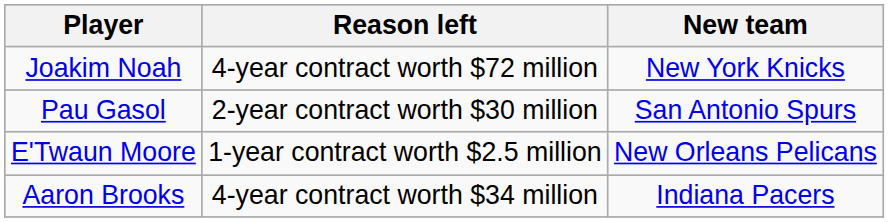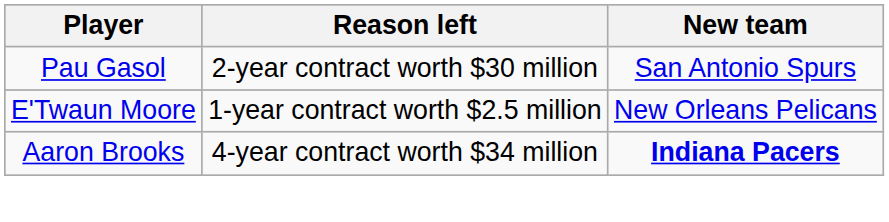- row: (103, 68)
(745, 195) normal -> (745, 152) bold
